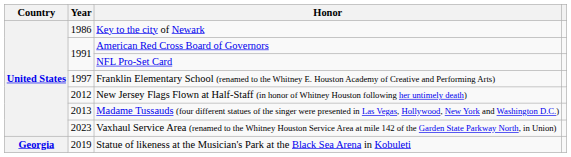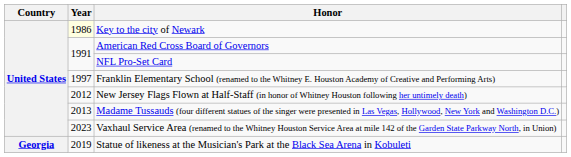(81, 29) no background -> (81, 29) lightyellow background
